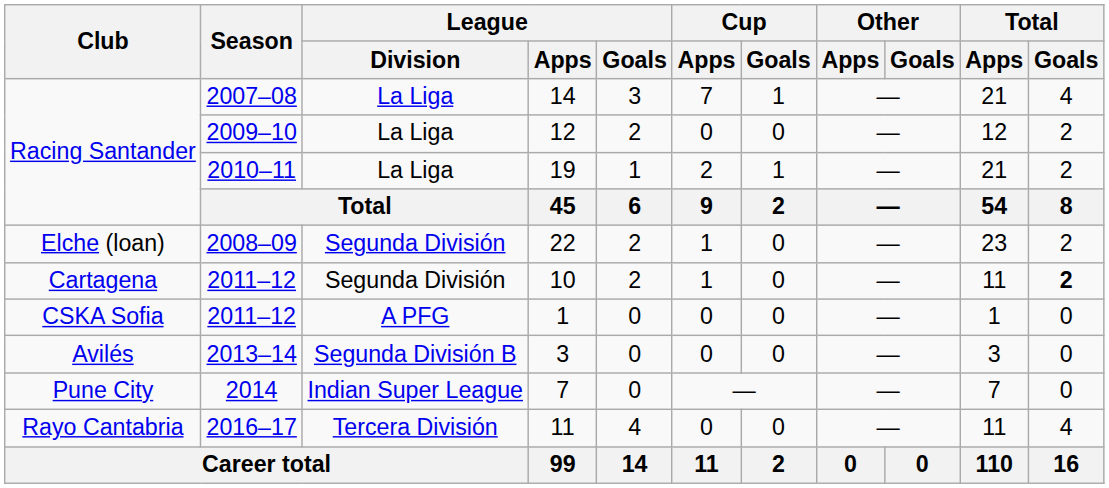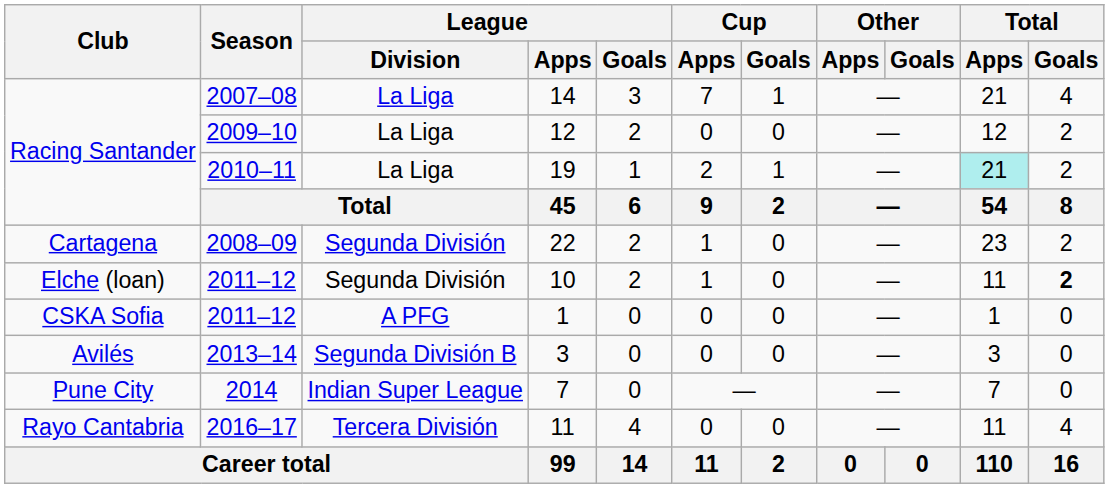(994, 170) no background -> (994, 170) paleturquoise background
(103, 243) Elche (loan) -> (103, 243) Cartagena
(103, 280) Cartagena -> (103, 280) Elche (loan)
